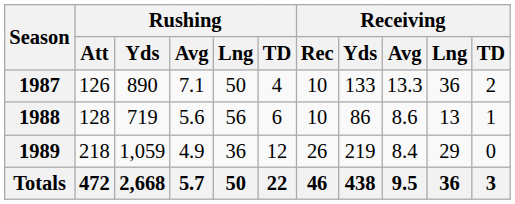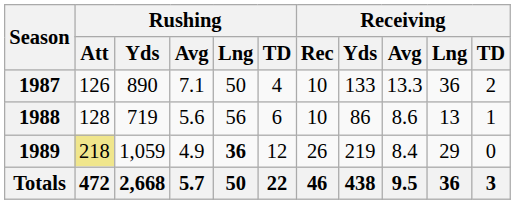(94, 150) no background -> (94, 150) khaki background
(236, 150) normal -> (236, 150) bold
